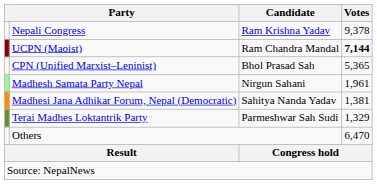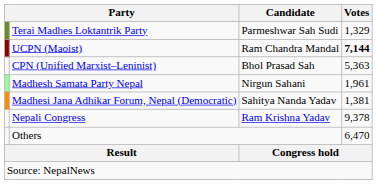rows swapped: (49, 30) <-> (80, 118)
(357, 65) 5,365 -> (357, 65) 5,363
